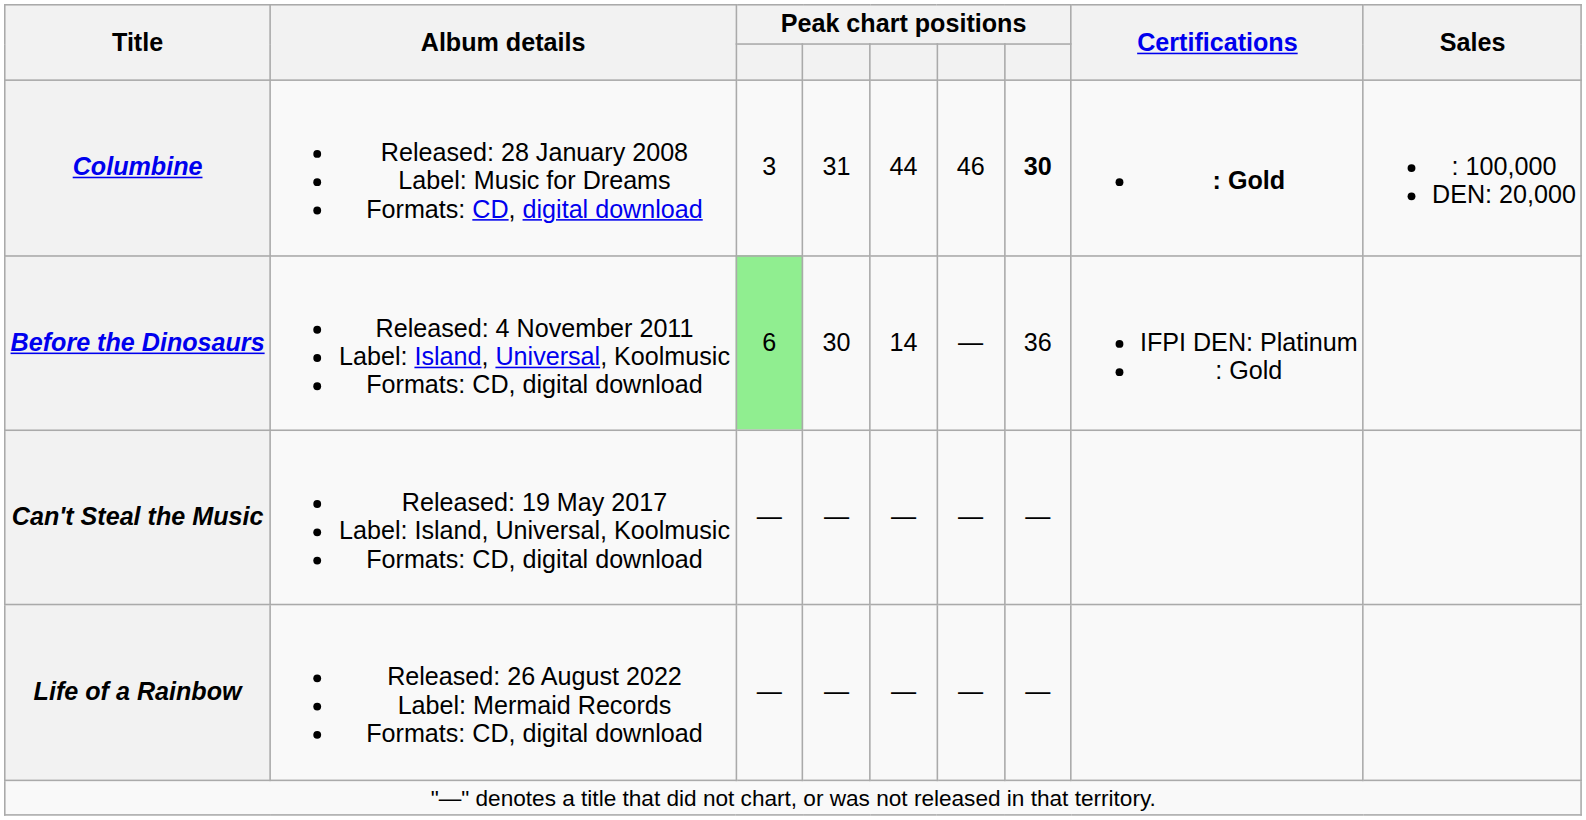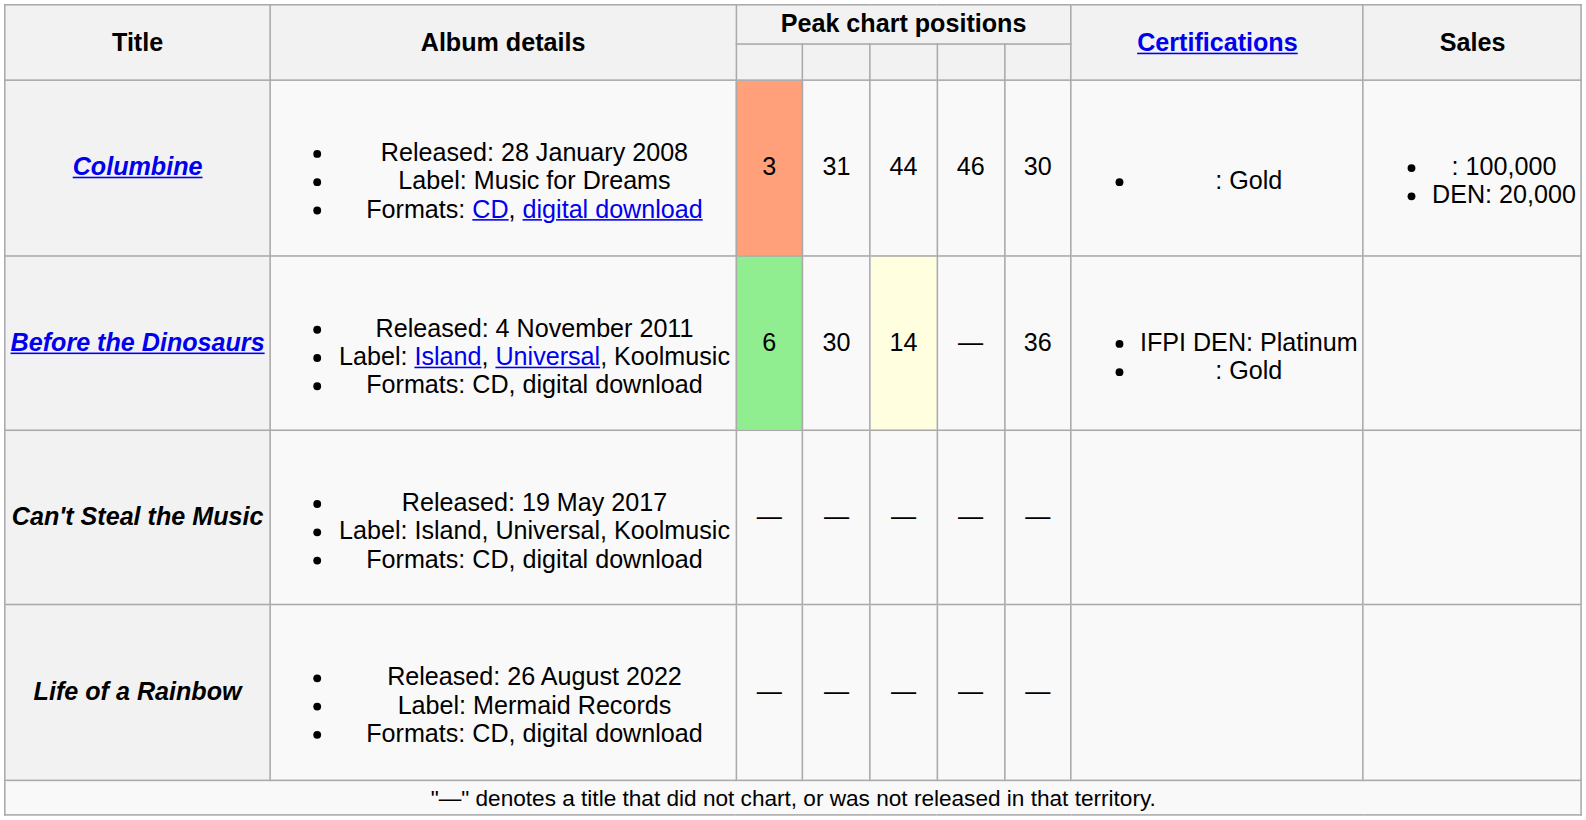(769, 167) no background -> (769, 167) lightsalmon background
(1038, 167) bold -> (1038, 167) normal
(1217, 182) bold -> (1217, 182) normal
(904, 342) no background -> (904, 342) lightyellow background
